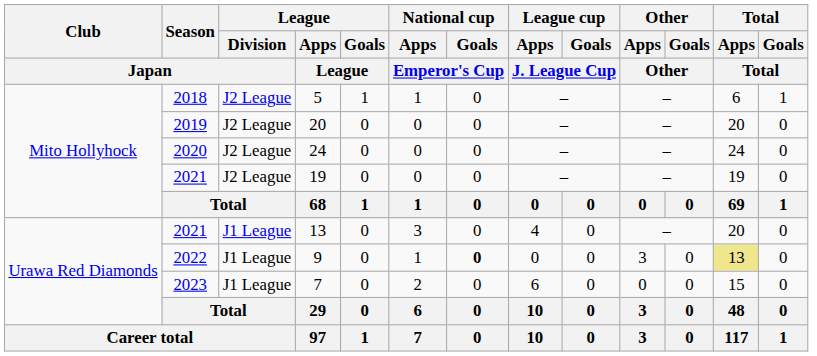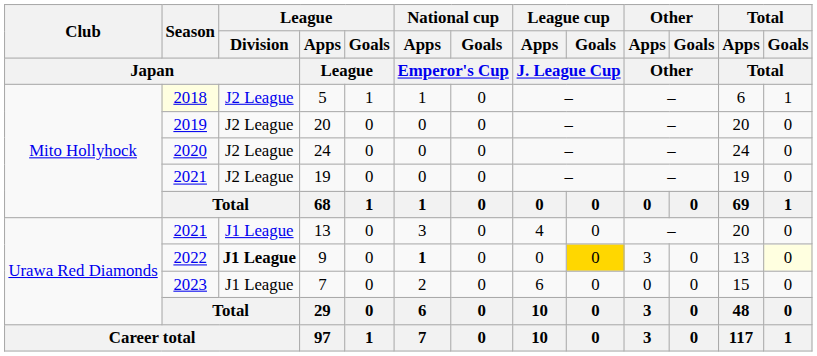(190, 97) no background -> (190, 97) lightyellow background
(257, 257) normal -> (259, 257) bold
(418, 257) normal -> (422, 257) bold
(477, 257) bold -> (482, 257) normal
(591, 257) no background -> (595, 257) gold background
(736, 257) khaki background -> (741, 257) no background
(783, 257) no background -> (788, 257) lightyellow background
